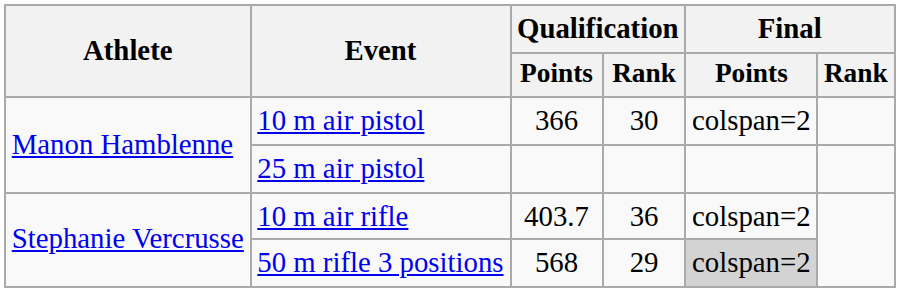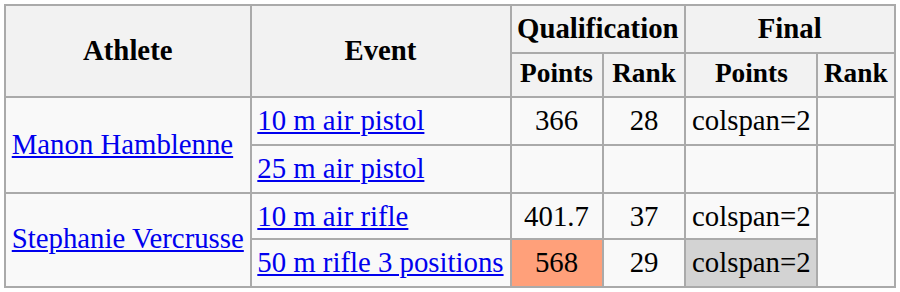(644, 121) 30 -> (644, 121) 28
(556, 216) 403.7 -> (556, 216) 401.7
(644, 216) 36 -> (644, 216) 37
(556, 263) no background -> (556, 263) lightsalmon background
